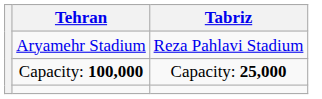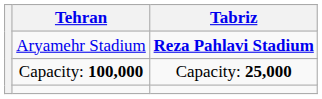(229, 44) normal -> (234, 44) bold
